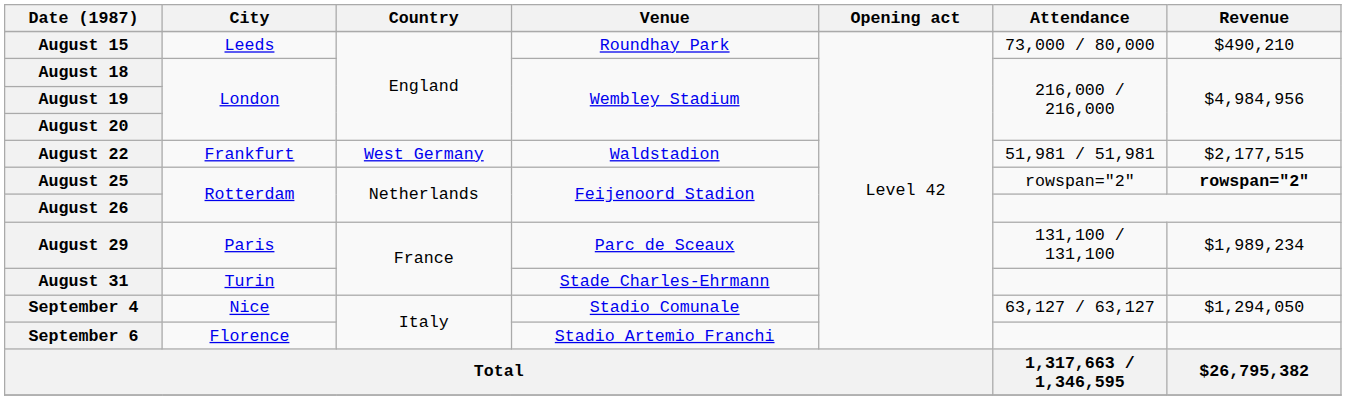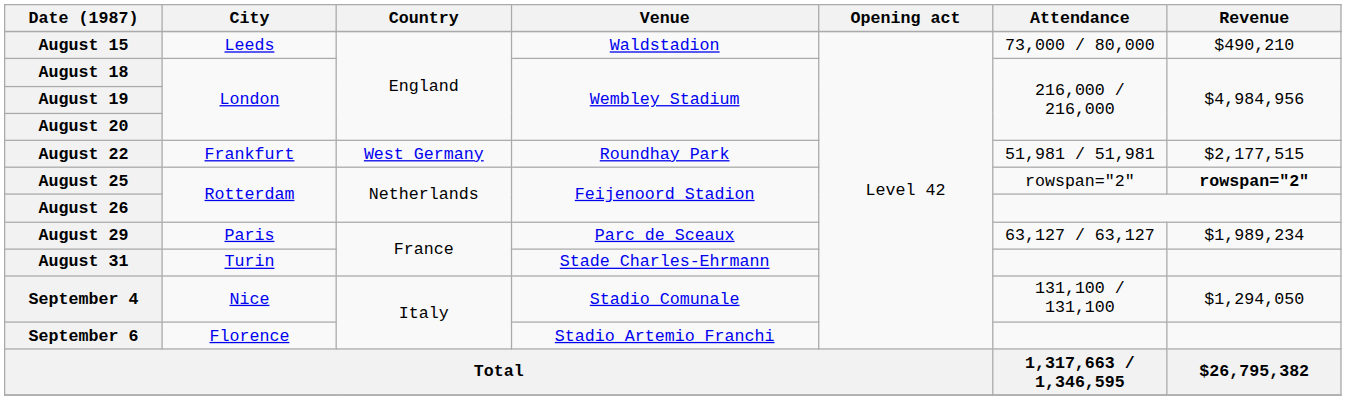(665, 45) Roundhay Park -> (665, 45) Waldstadion
(665, 154) Waldstadion -> (665, 154) Roundhay Park
(1080, 245) 131,100 / 131,100 -> (1080, 235) 63,127 / 63,127
(1080, 309) 63,127 / 63,127 -> (1080, 299) 131,100 / 131,100
